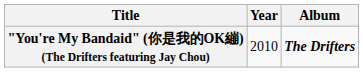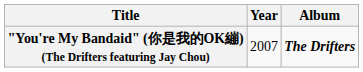(264, 46) 2010 -> (264, 46) 2007
